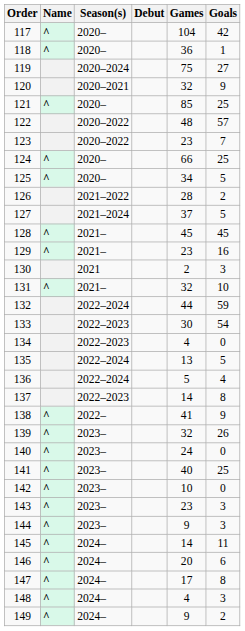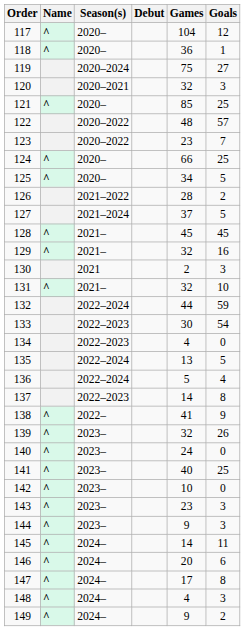(223, 31) 42 -> (223, 31) 12
(223, 86) 9 -> (223, 86) 3
(187, 251) 23 -> (187, 251) 32
